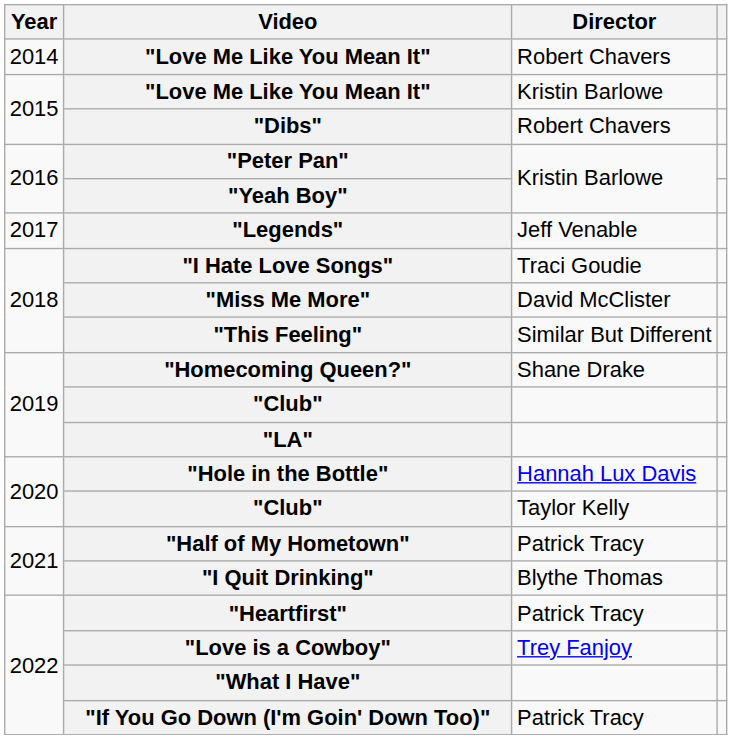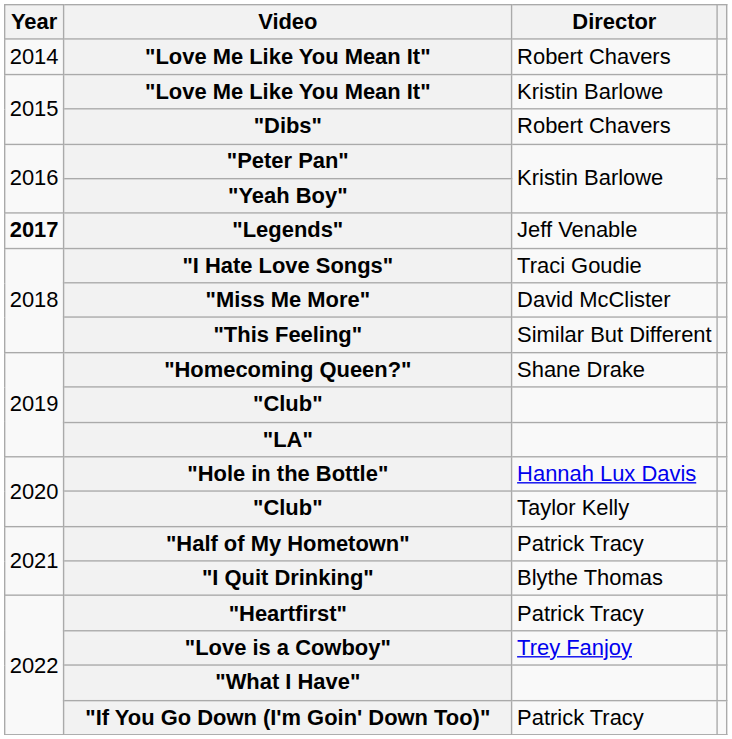(34, 230) normal -> (34, 230) bold
